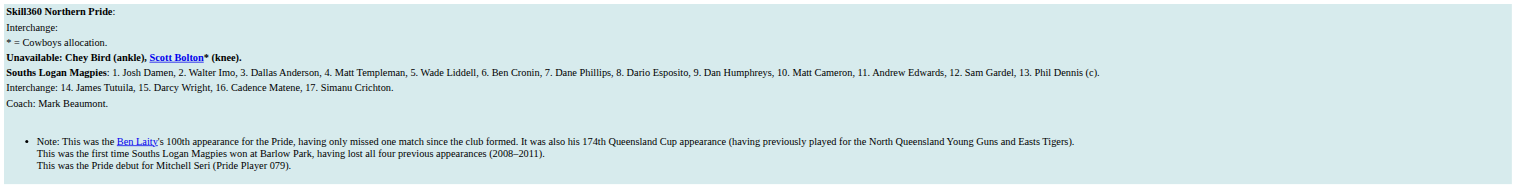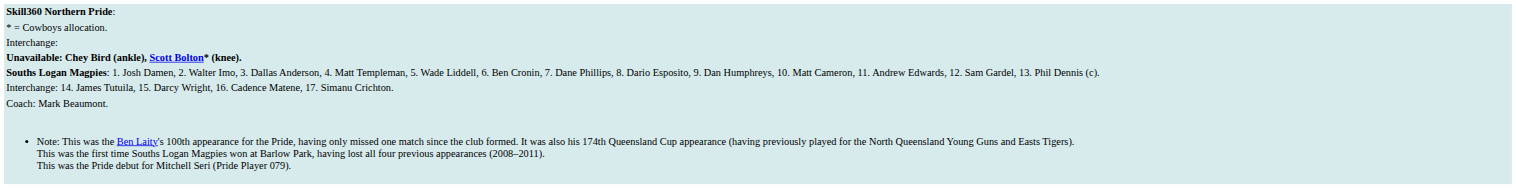(32, 27) Interchange: -> (57, 27) * = Cowboys allocation.
(57, 42) * = Cowboys allocation. -> (32, 42) Interchange:
